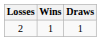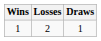columns swapped: (50, 12) <-> (21, 12)
